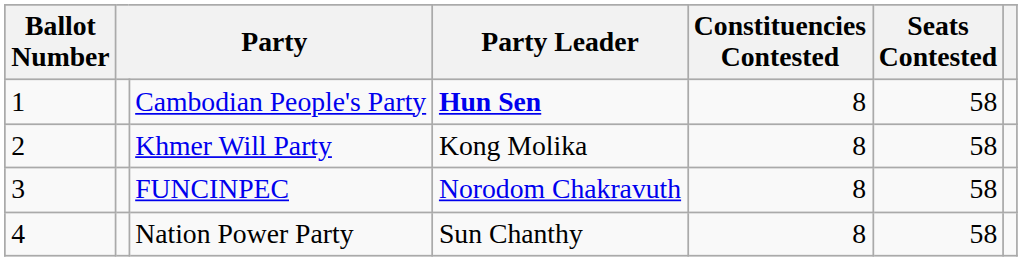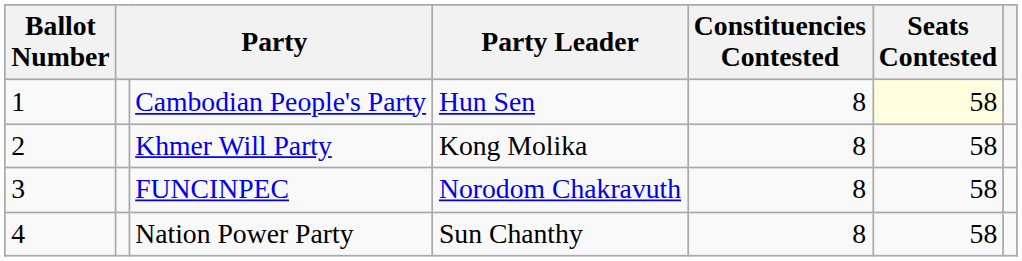(490, 101) bold -> (487, 101) normal
(983, 101) no background -> (983, 101) lightyellow background
